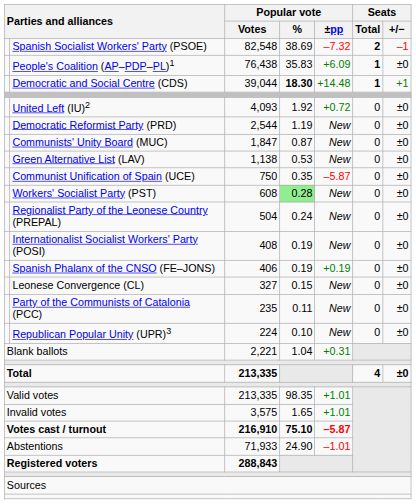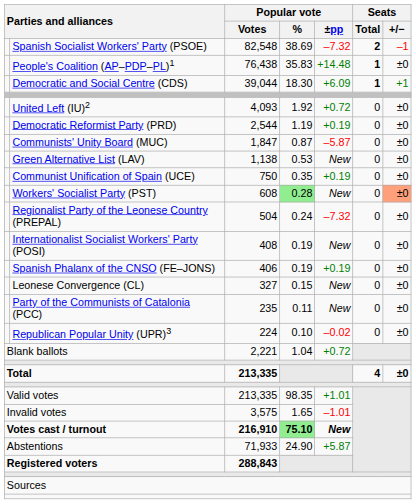(337, 65) +6.09 -> (334, 65) +14.48
(299, 83) bold -> (299, 83) normal
(334, 83) +14.48 -> (337, 83) +6.09
(340, 125) New -> (337, 125) +0.19
(340, 142) New -> (337, 142) –5.87
(337, 176) –5.87 -> (337, 176) +0.19
(403, 193) no background -> (403, 193) lightsalmon background
(340, 216) New -> (337, 216) –7.32
(340, 333) New -> (337, 333) –0.02
(337, 351) +0.31 -> (337, 351) +0.72
(337, 412) +1.01 -> (337, 412) –1.01
(299, 429) no background -> (299, 429) lightgreen background
(337, 429) –5.87 -> (339, 429) New
(337, 446) –1.01 -> (337, 446) +5.87
